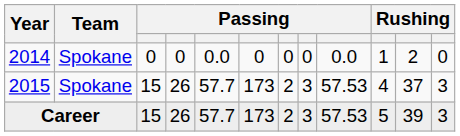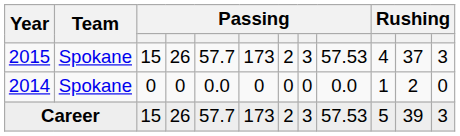rows swapped: (30, 57) <-> (30, 86)
